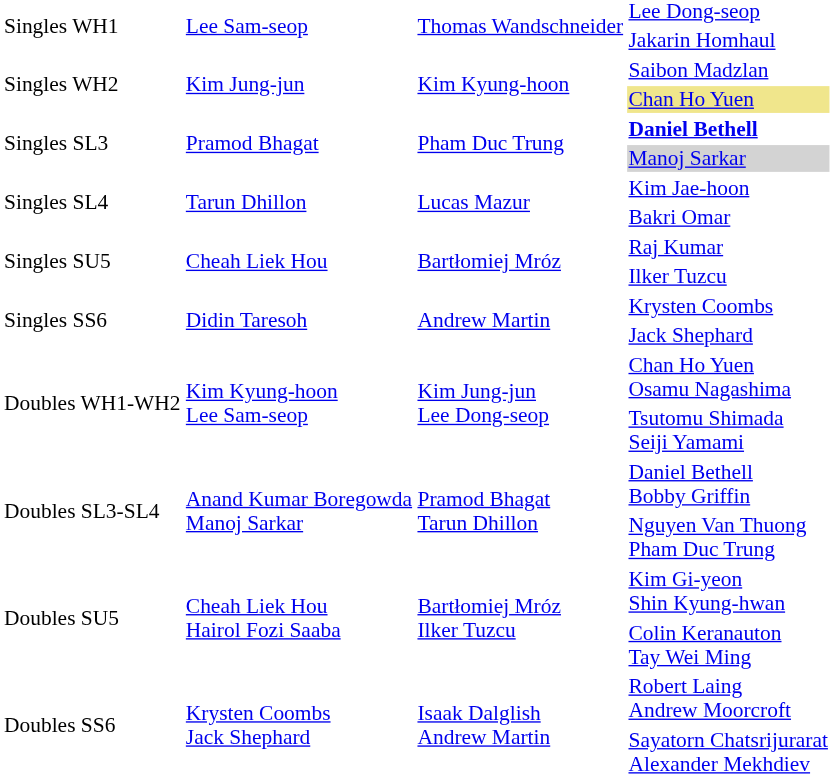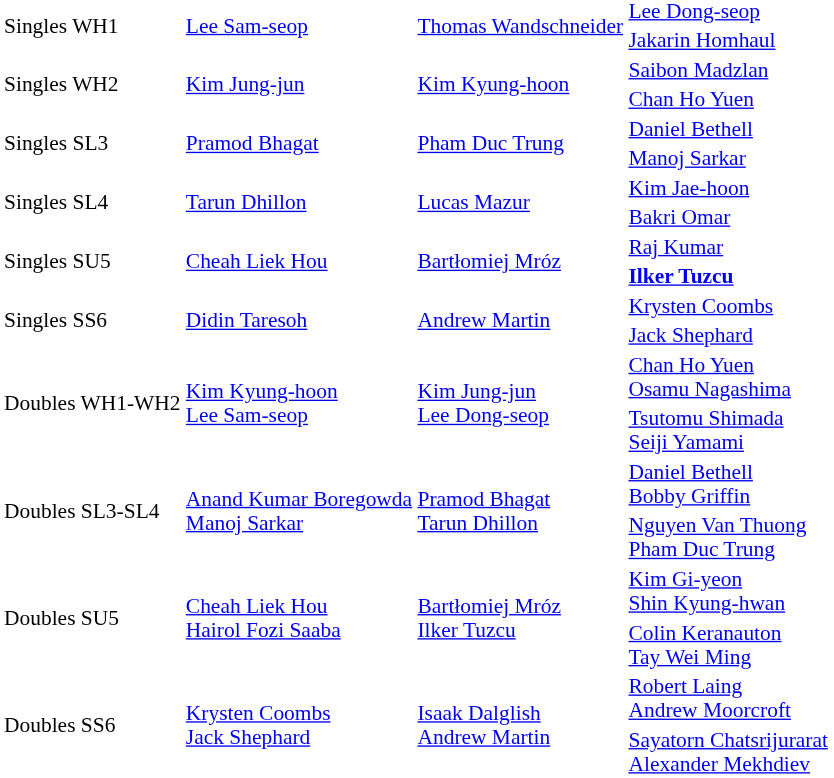(691, 99) khaki background -> (691, 99) no background
(693, 128) bold -> (691, 128) normal
(687, 158) lightgrey background -> (687, 158) no background
(678, 276) normal -> (681, 276) bold
